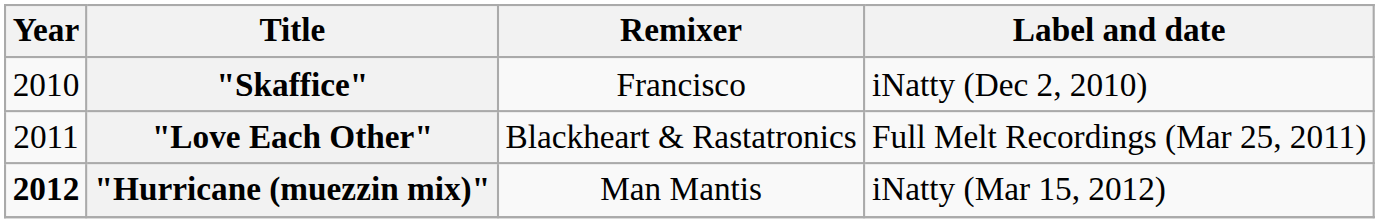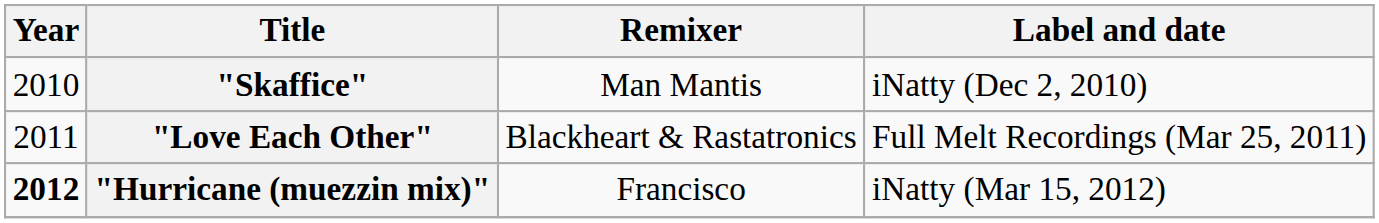(681, 83) Francisco -> (681, 83) Man Mantis
(681, 189) Man Mantis -> (681, 189) Francisco
